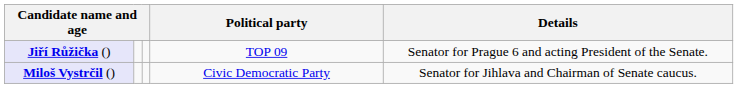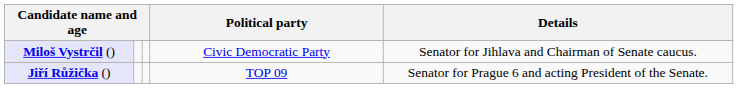rows swapped: (69, 51) <-> (69, 72)
